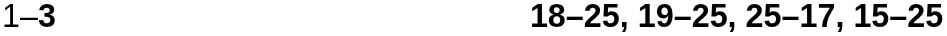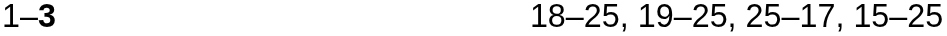(737, 16) bold -> (737, 16) normal
